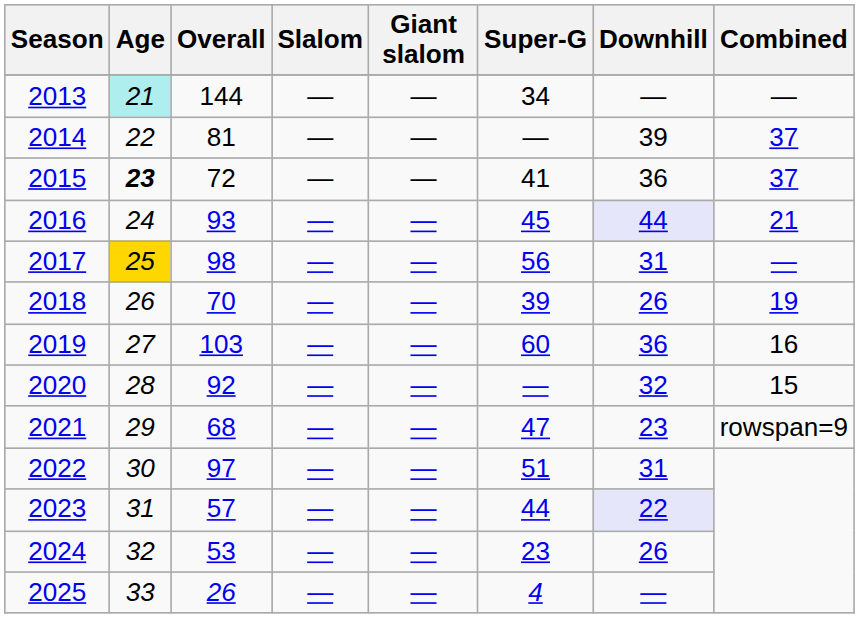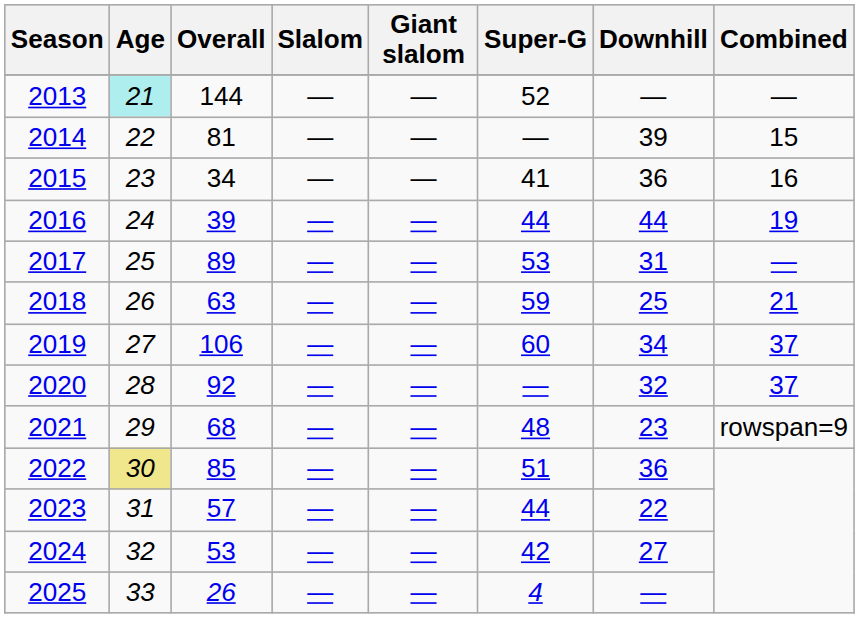(536, 95) 34 -> (536, 95) 52
(784, 137) 37 -> (784, 137) 15
(140, 178) bold -> (140, 178) normal
(221, 178) 72 -> (221, 178) 34
(784, 178) 37 -> (784, 178) 16
(221, 219) 93 -> (221, 219) 39
(536, 219) 45 -> (536, 219) 44
(653, 219) lavender background -> (653, 219) no background
(784, 219) 21 -> (784, 219) 19
(140, 261) gold background -> (140, 261) no background
(221, 261) 98 -> (221, 261) 89
(536, 261) 56 -> (536, 261) 53
(221, 302) 70 -> (221, 302) 63
(536, 302) 39 -> (536, 302) 59
(653, 302) 26 -> (653, 302) 25
(784, 302) 19 -> (784, 302) 21
(221, 344) 103 -> (221, 344) 106
(653, 344) 36 -> (653, 344) 34
(784, 344) 16 -> (784, 344) 37
(784, 385) 15 -> (784, 385) 37
(536, 426) 47 -> (536, 426) 48
(140, 468) no background -> (140, 468) khaki background
(221, 468) 97 -> (221, 468) 85
(653, 468) 31 -> (653, 468) 36
(653, 509) lavender background -> (653, 509) no background
(536, 550) 23 -> (536, 550) 42
(653, 550) 26 -> (653, 550) 27
